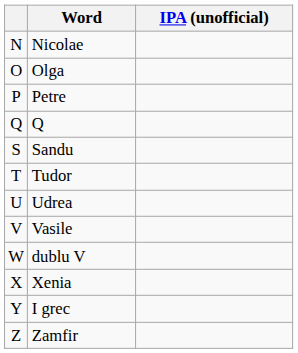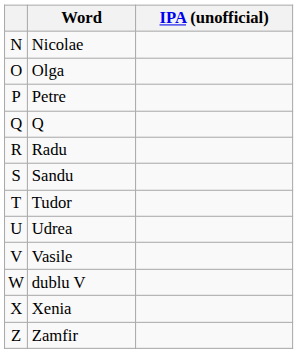+ row: (49, 150)
- row: (51, 308)
